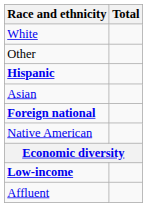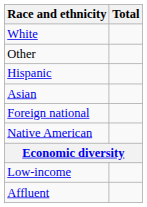(31, 73) bold -> (29, 73) normal
(51, 113) bold -> (48, 113) normal
(40, 172) bold -> (39, 172) normal
